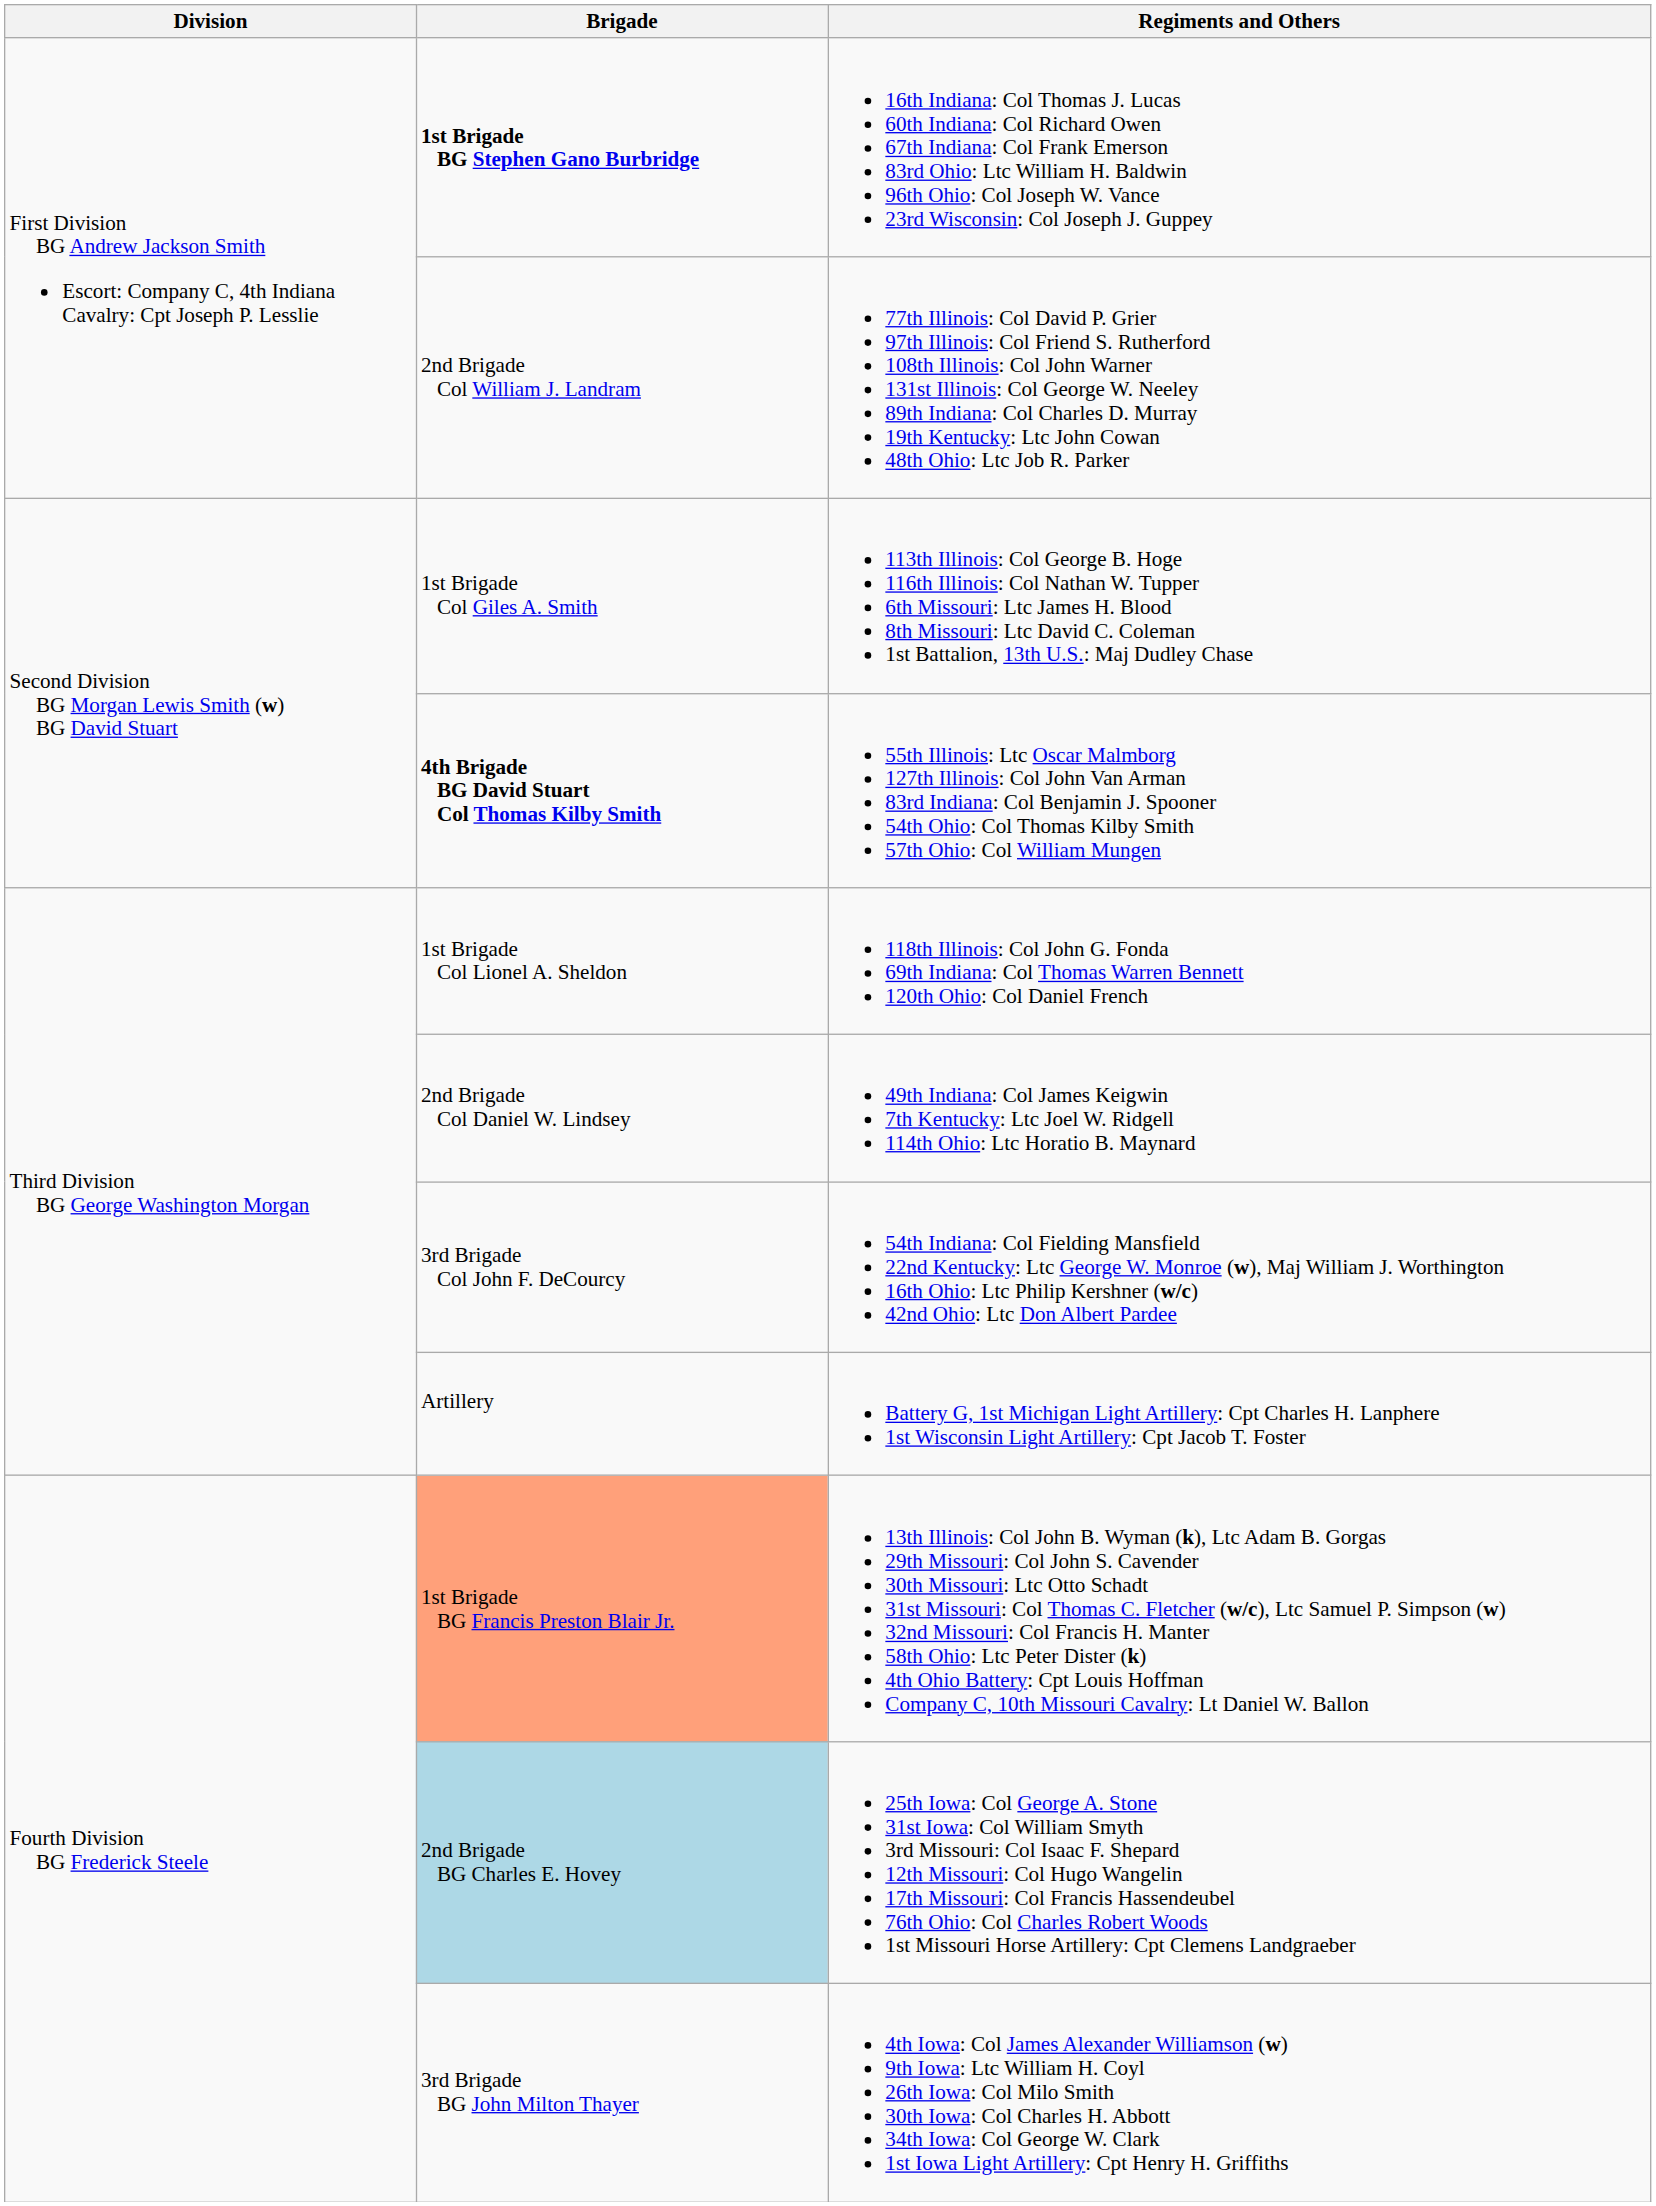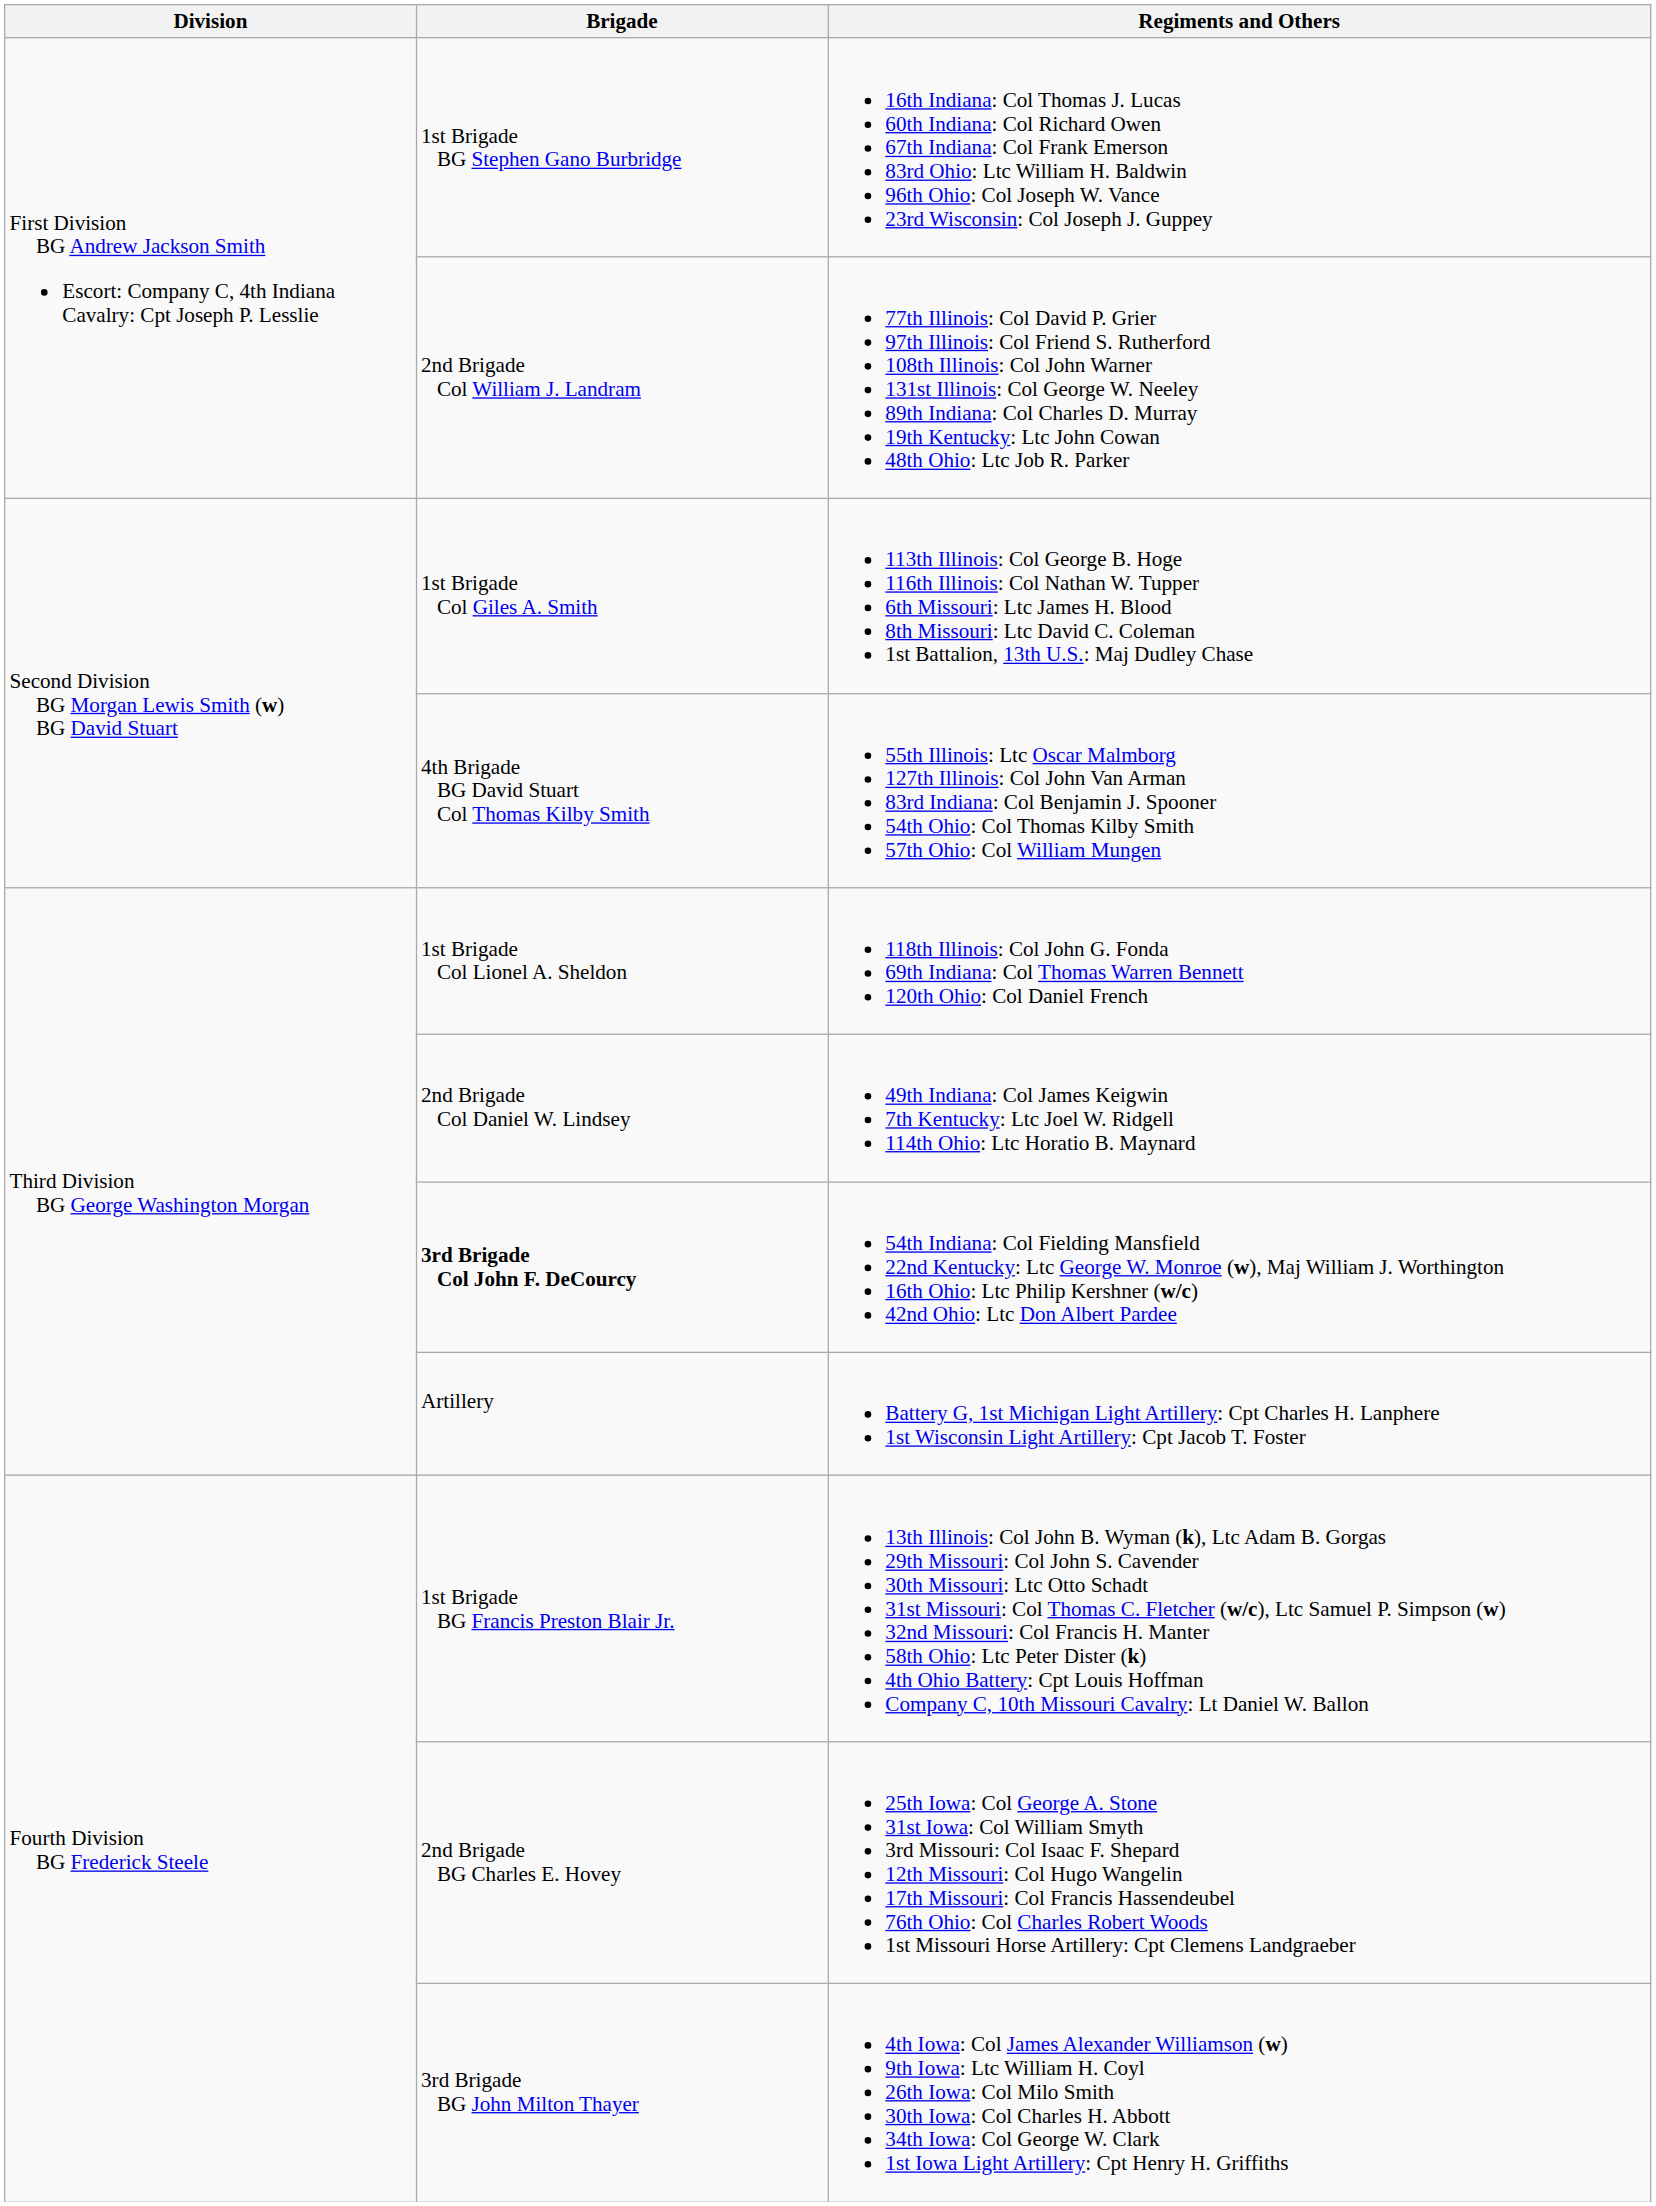(560, 147) bold -> (551, 147) normal
(541, 790) bold -> (535, 790) normal
(523, 1266) normal -> (529, 1266) bold
(548, 1608) lightsalmon background -> (548, 1608) no background
(521, 1862) lightblue background -> (521, 1862) no background
